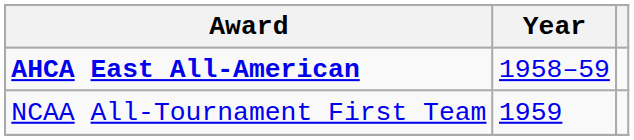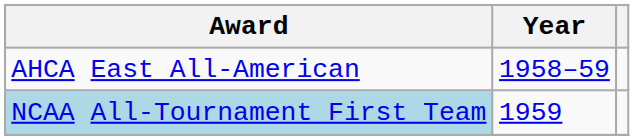(186, 70) bold -> (186, 70) normal
(249, 113) no background -> (249, 113) lightblue background
